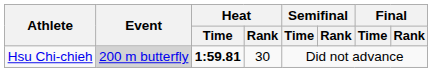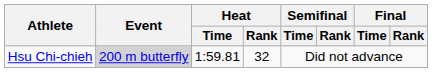(218, 57) bold -> (217, 57) normal
(263, 57) 30 -> (262, 57) 32
